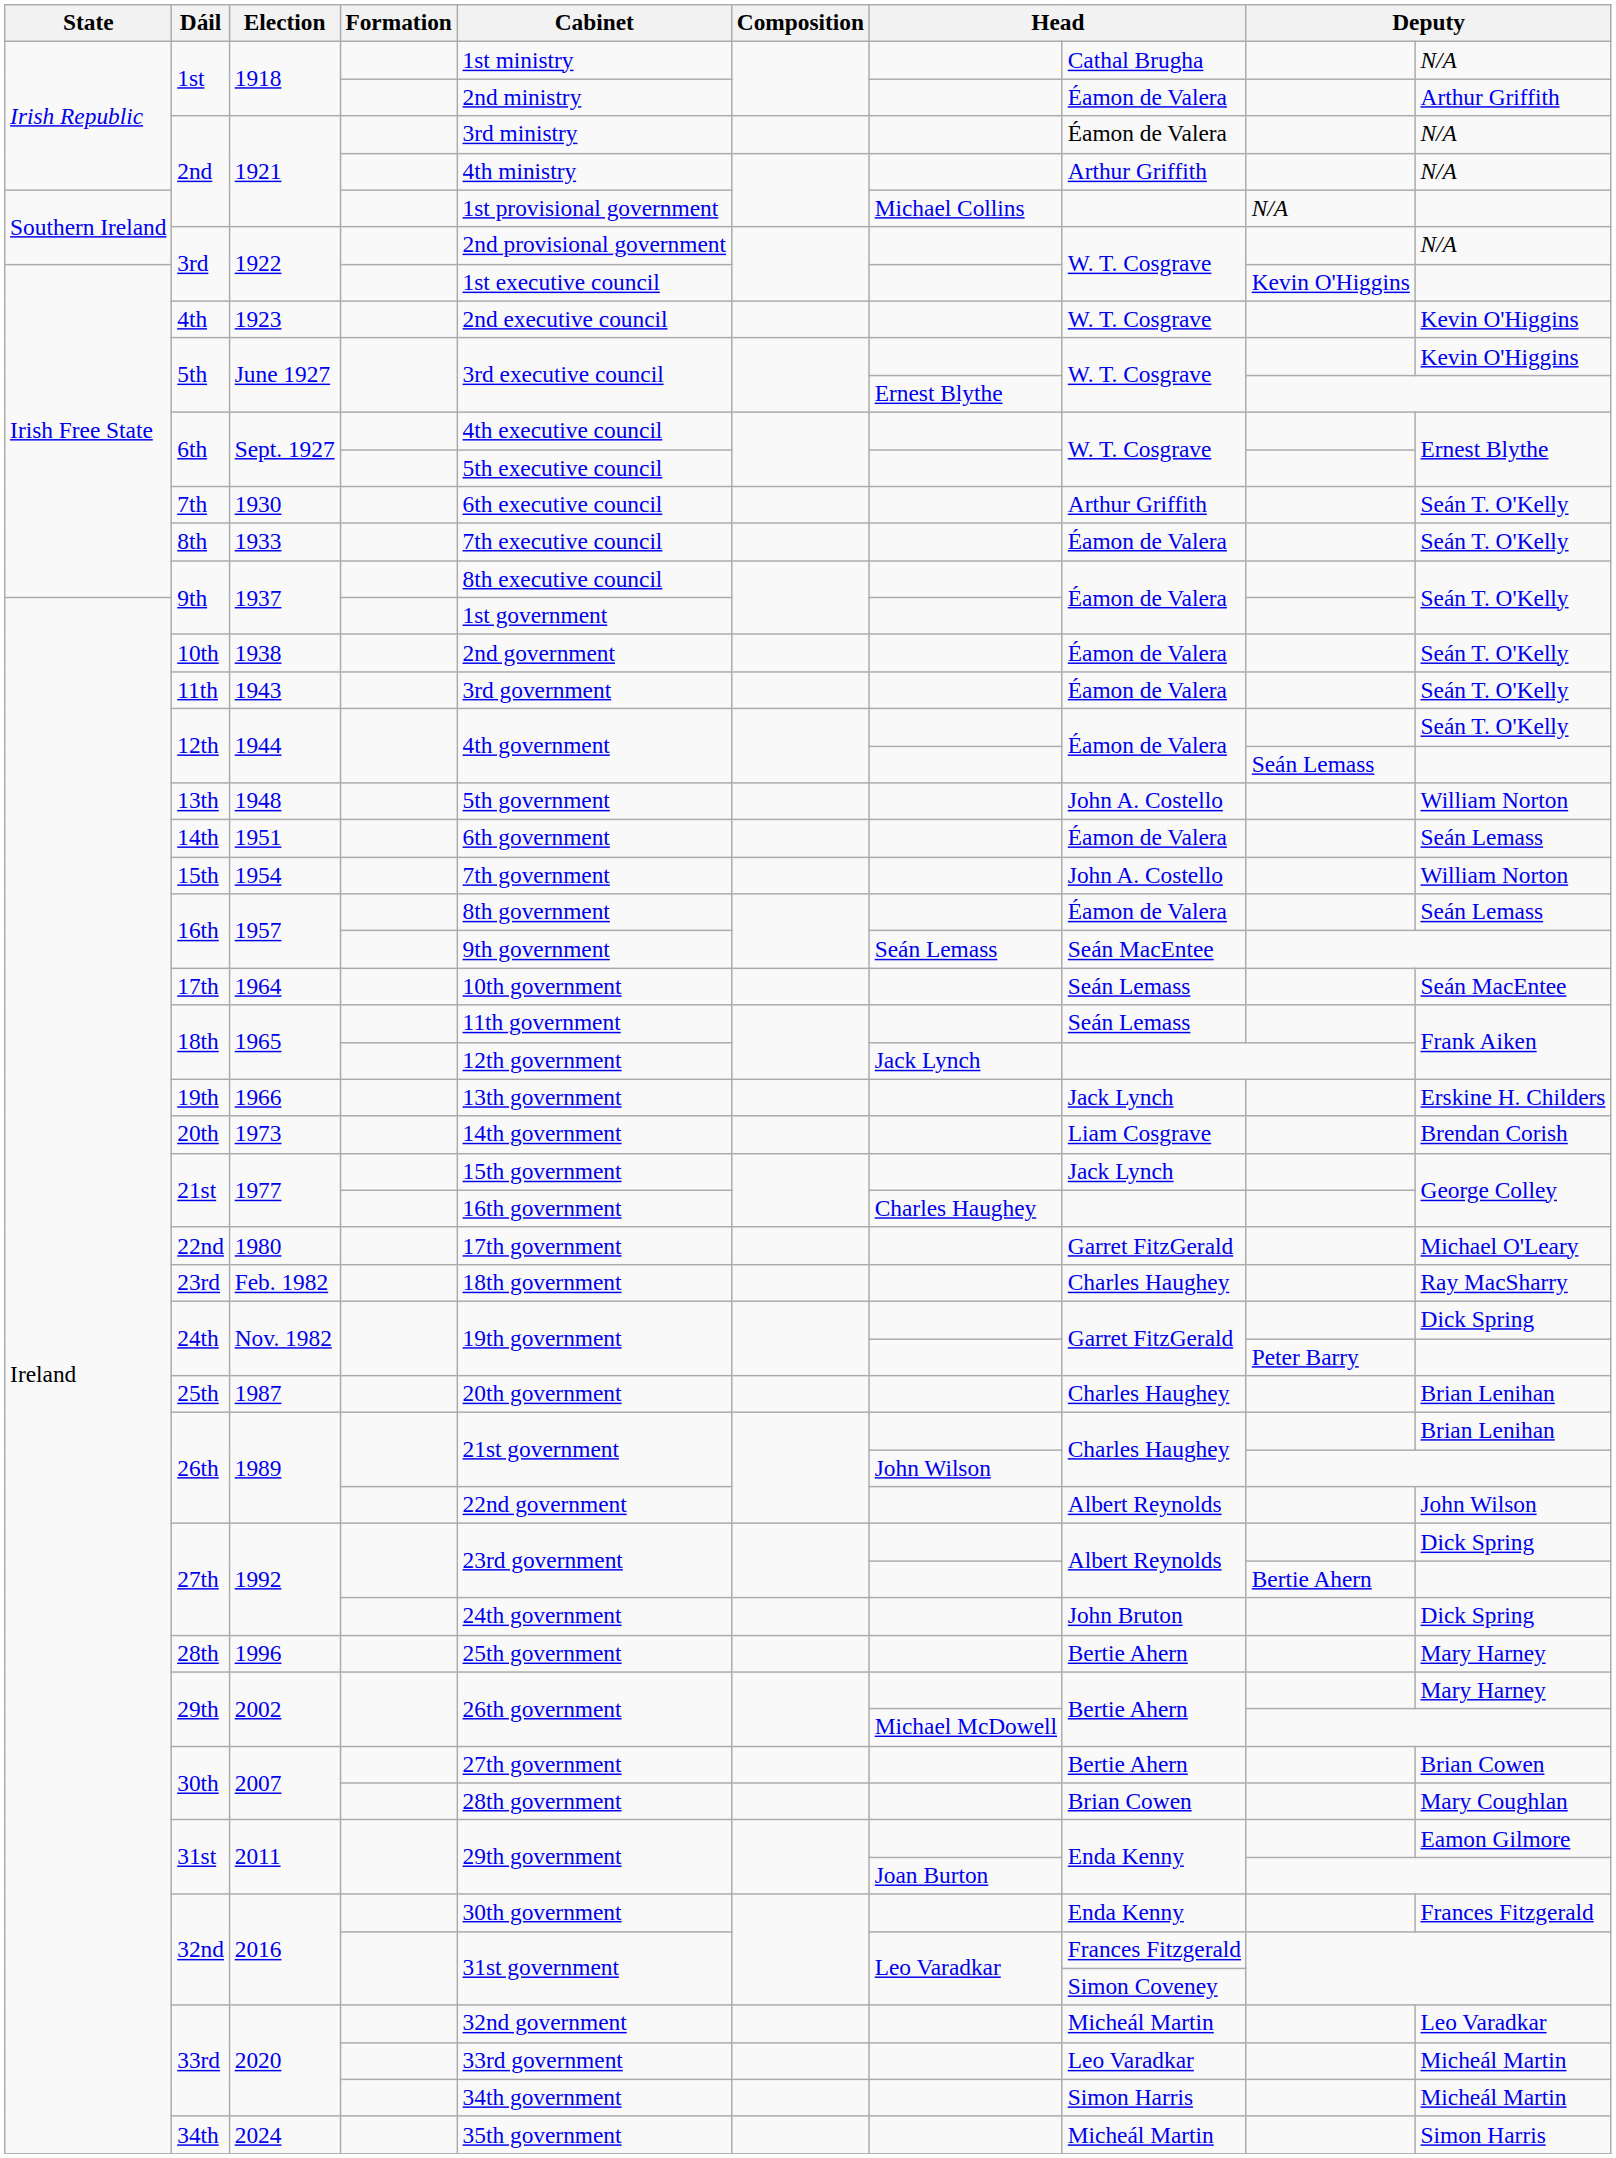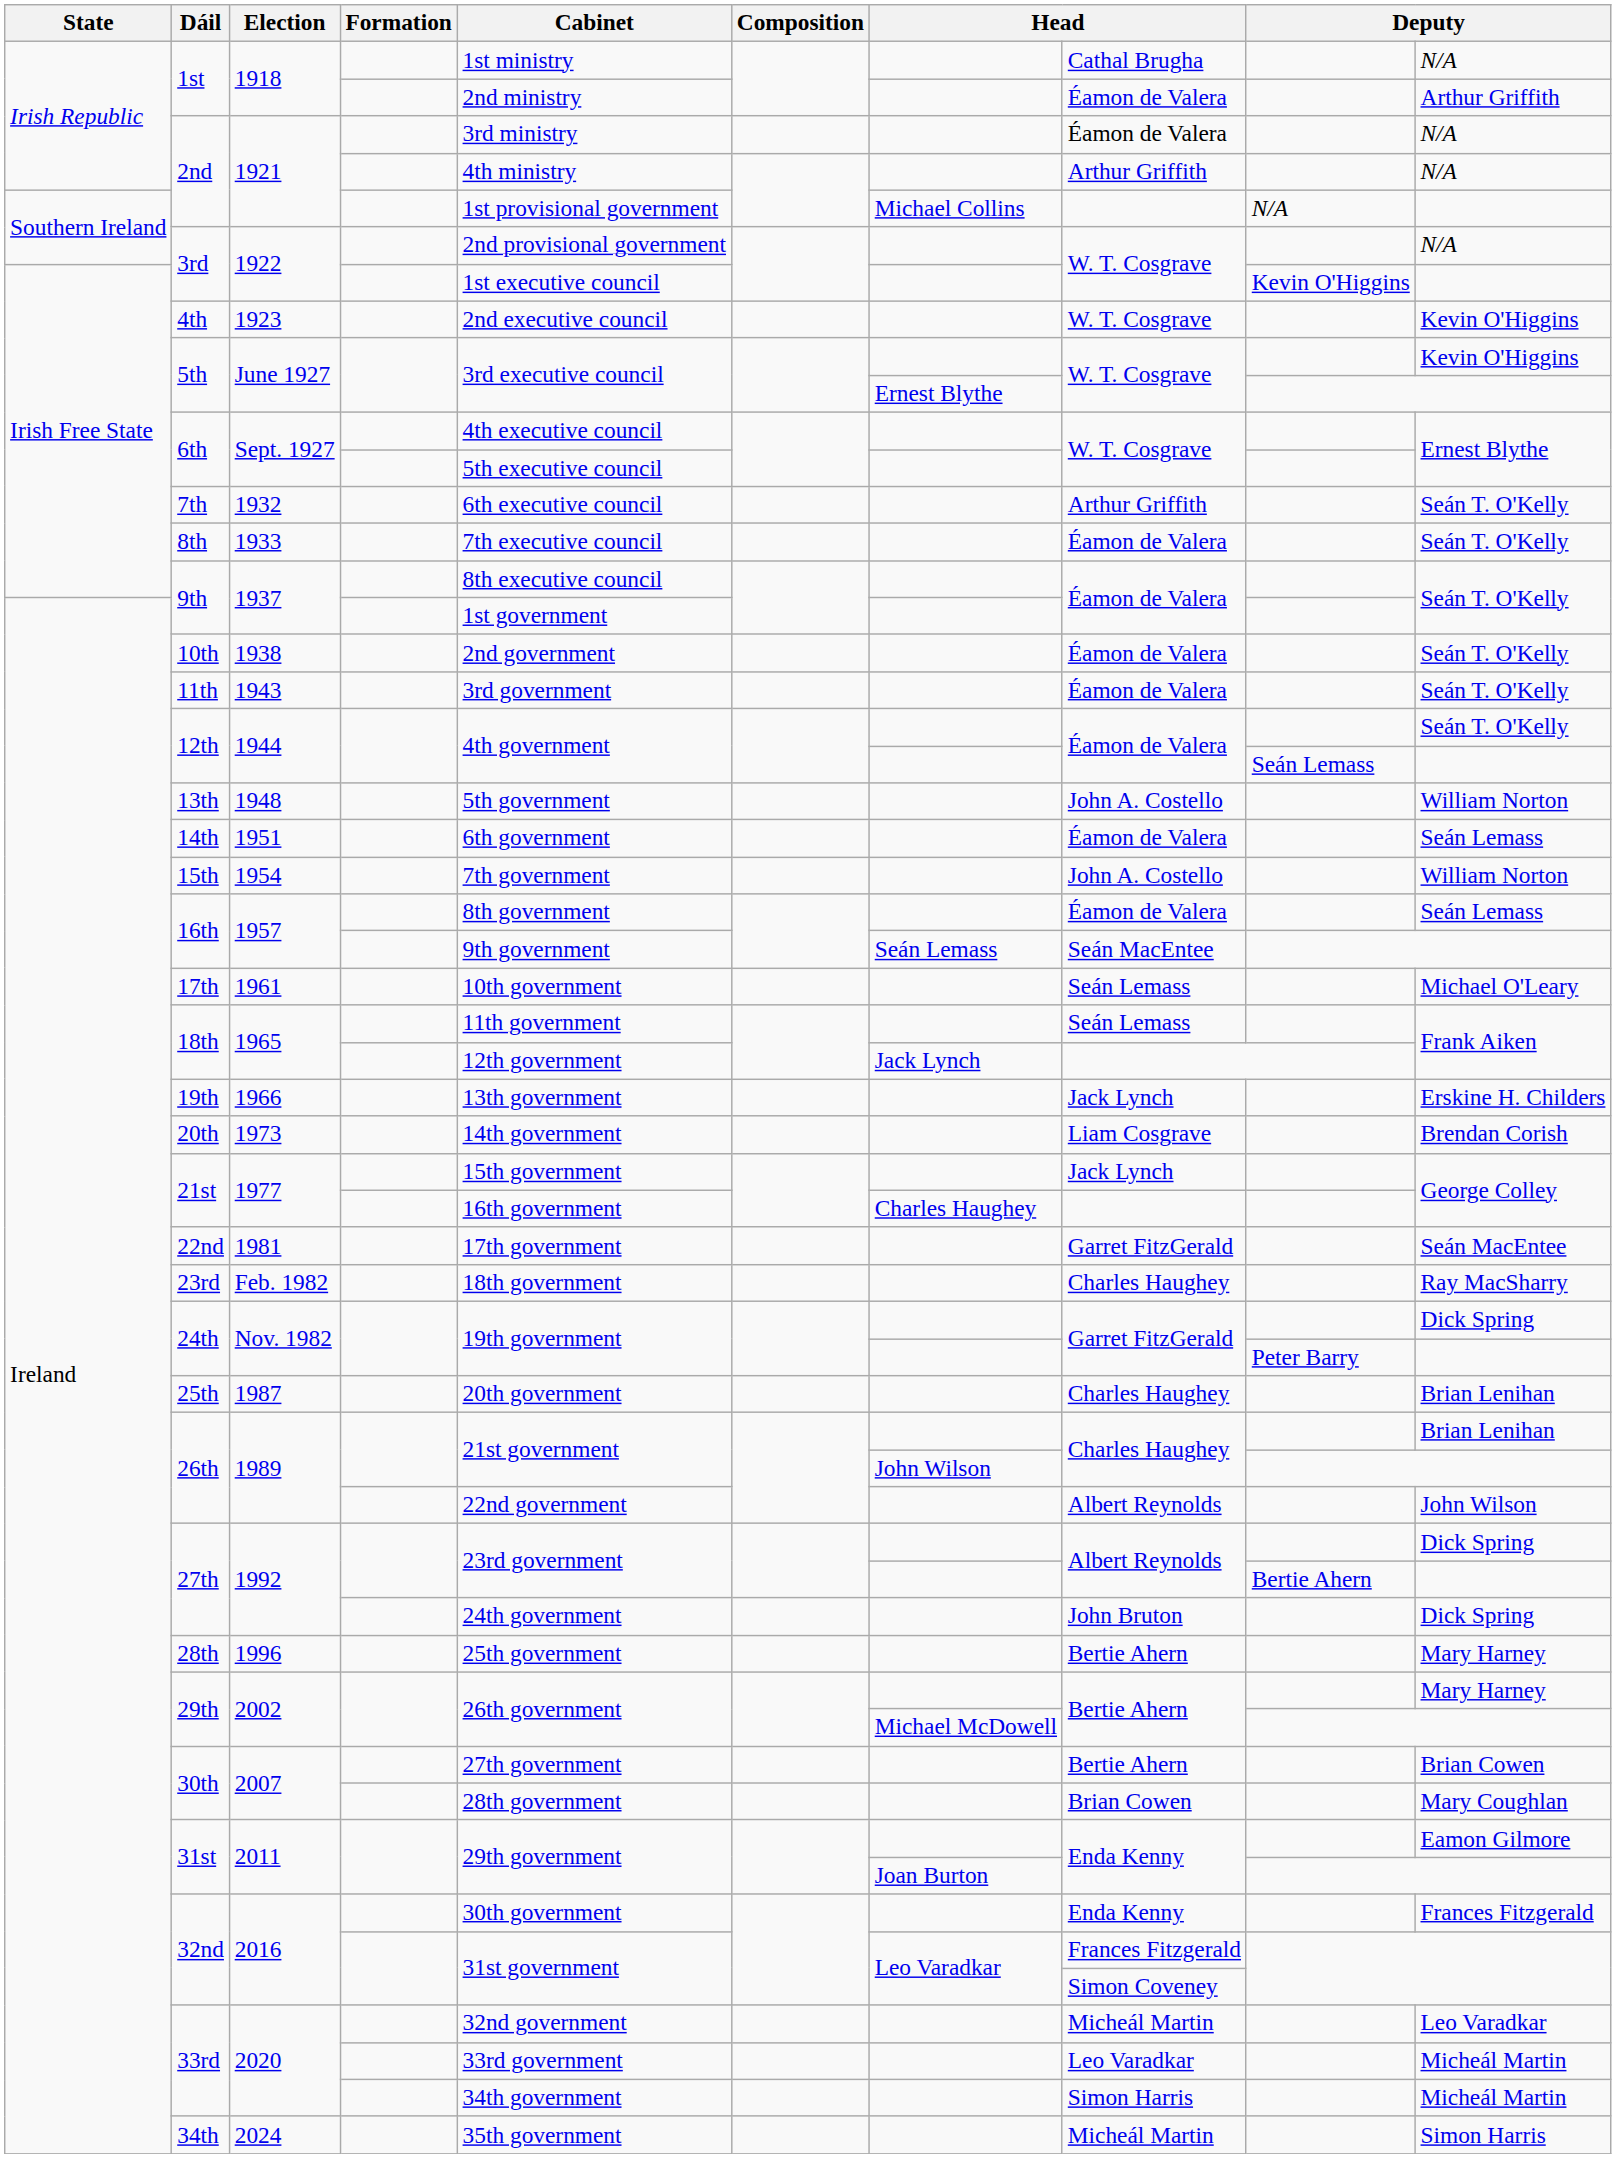(258, 504) 1930 -> (258, 504) 1932
(258, 986) 1964 -> (258, 986) 1961
(1493, 986) Seán MacEntee -> (1499, 986) Michael O'Leary
(258, 1245) 1980 -> (258, 1245) 1981
(1499, 1245) Michael O'Leary -> (1493, 1245) Seán MacEntee
